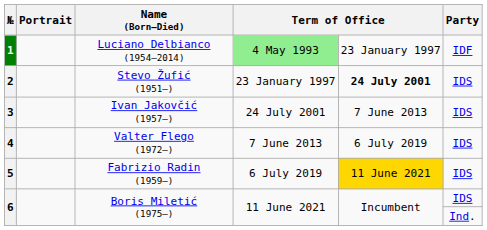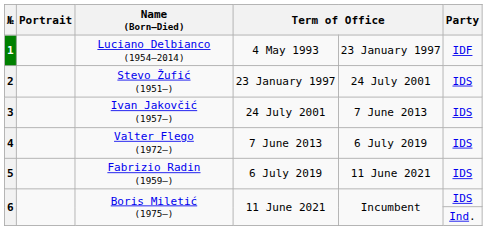(286, 51) lightgreen background -> (286, 51) no background
(391, 81) bold -> (391, 81) normal
(391, 174) gold background -> (391, 174) no background
